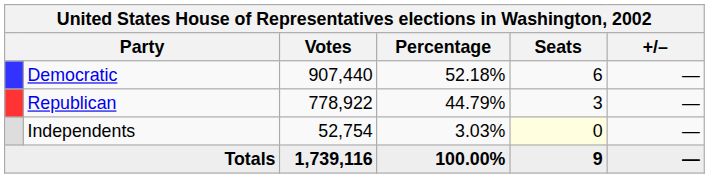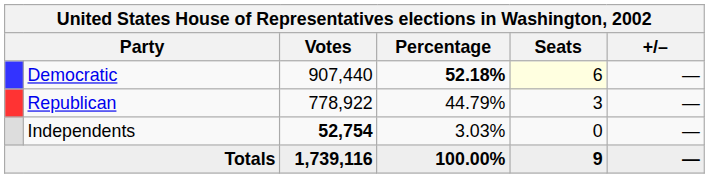(475, 75) normal -> (475, 75) bold
(598, 75) no background -> (598, 75) lightyellow background
(345, 131) normal -> (345, 131) bold
(598, 131) lightyellow background -> (598, 131) no background
